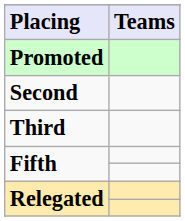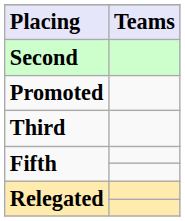(57, 57) Promoted -> (44, 57) Second
(44, 92) Second -> (57, 92) Promoted
